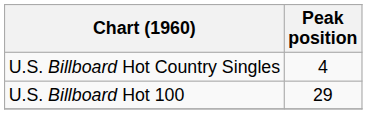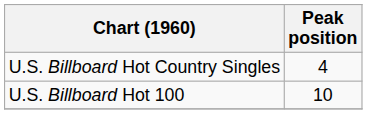(323, 94) 29 -> (323, 94) 10
